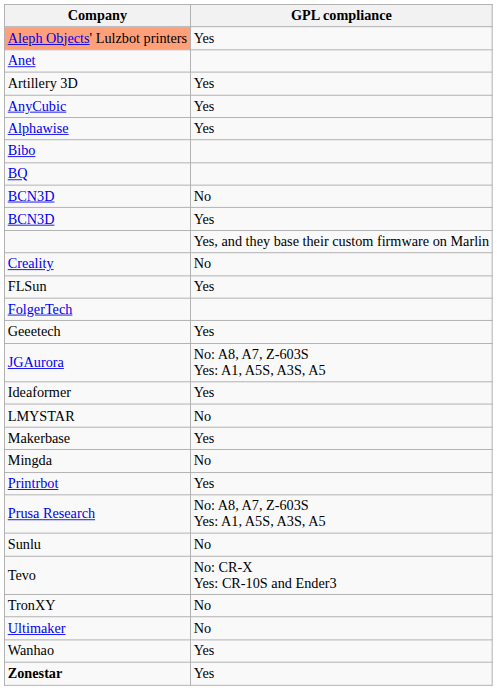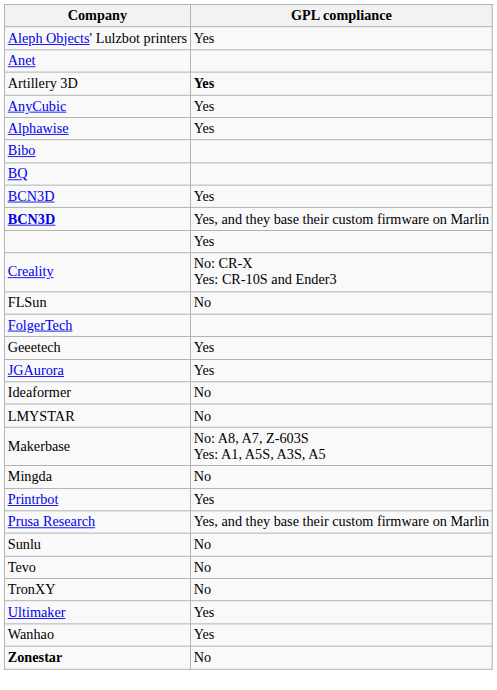(97, 38) lightsalmon background -> (97, 38) no background
(204, 83) normal -> (204, 83) bold
(202, 196) No -> (204, 196) Yes
(31, 219) normal -> (31, 219) bold
(204, 219) Yes -> (341, 219) Yes, and they base their custom firmware on Marlin
(341, 241) Yes, and they base their custom firmware on Marlin -> (204, 241) Yes
(202, 264) No -> (265, 272) No: CR-X Yes: CR-10S and Ender3
(204, 286) Yes -> (202, 302) No
(260, 362) No: A8, A7, Z-603S Yes: A1, A5S, A3S, A5 -> (204, 370) Yes
(204, 393) Yes -> (202, 393) No
(204, 438) Yes -> (260, 446) No: A8, A7, Z-603S Yes: A1, A5S, A3S, A5
(260, 514) No: A8, A7, Z-603S Yes: A1, A5S, A3S, A5 -> (341, 522) Yes, and they base their custom firmware on Marlin
(265, 575) No: CR-X Yes: CR-10S and Ender3 -> (202, 567) No
(202, 628) No -> (204, 612) Yes
(204, 673) Yes -> (202, 657) No
